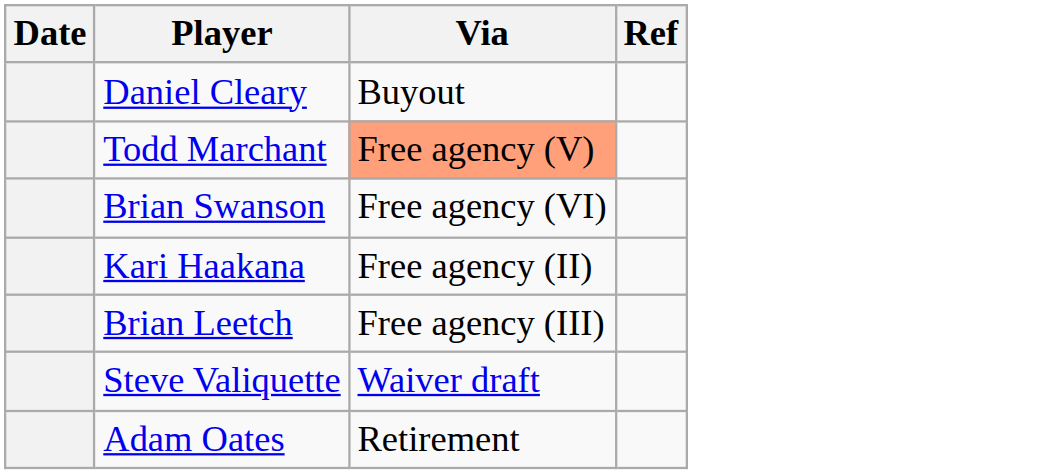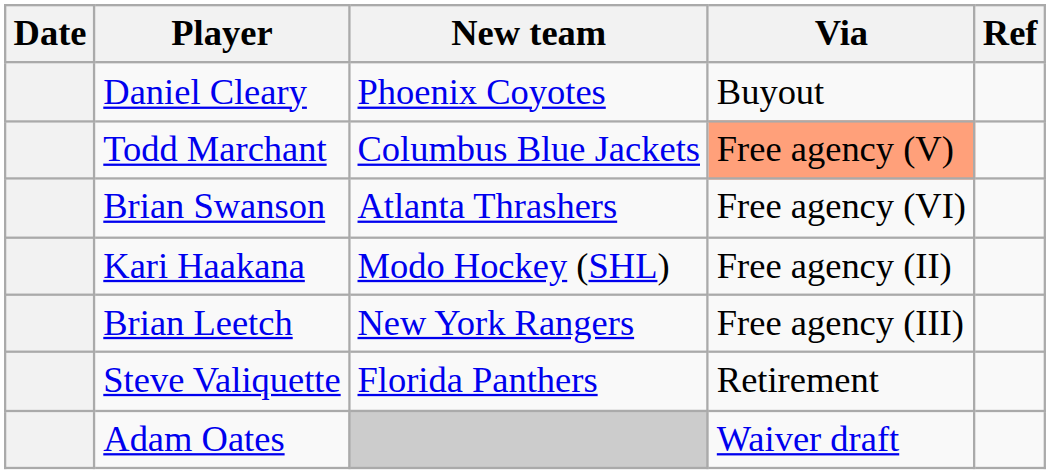+ column: (529, 33)
(449, 380) Waiver draft -> (798, 380) Retirement
(439, 438) Retirement -> (808, 438) Waiver draft
